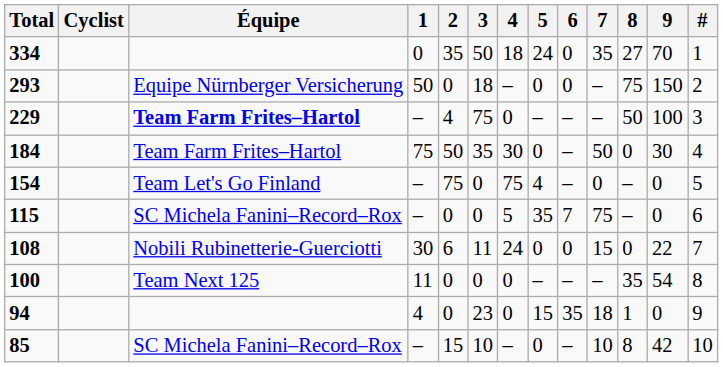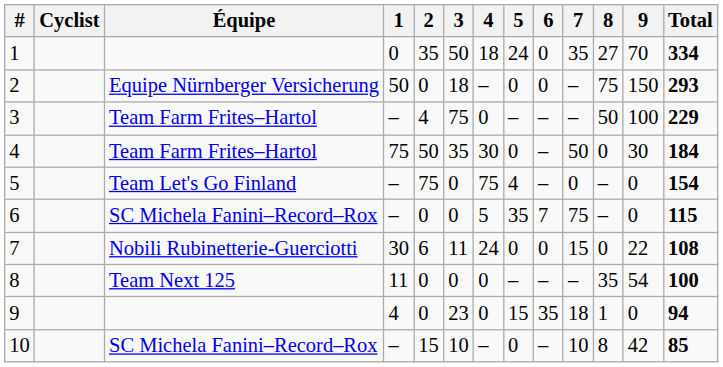columns swapped: (702, 20) <-> (32, 20)
(247, 118) bold -> (213, 118) normal
